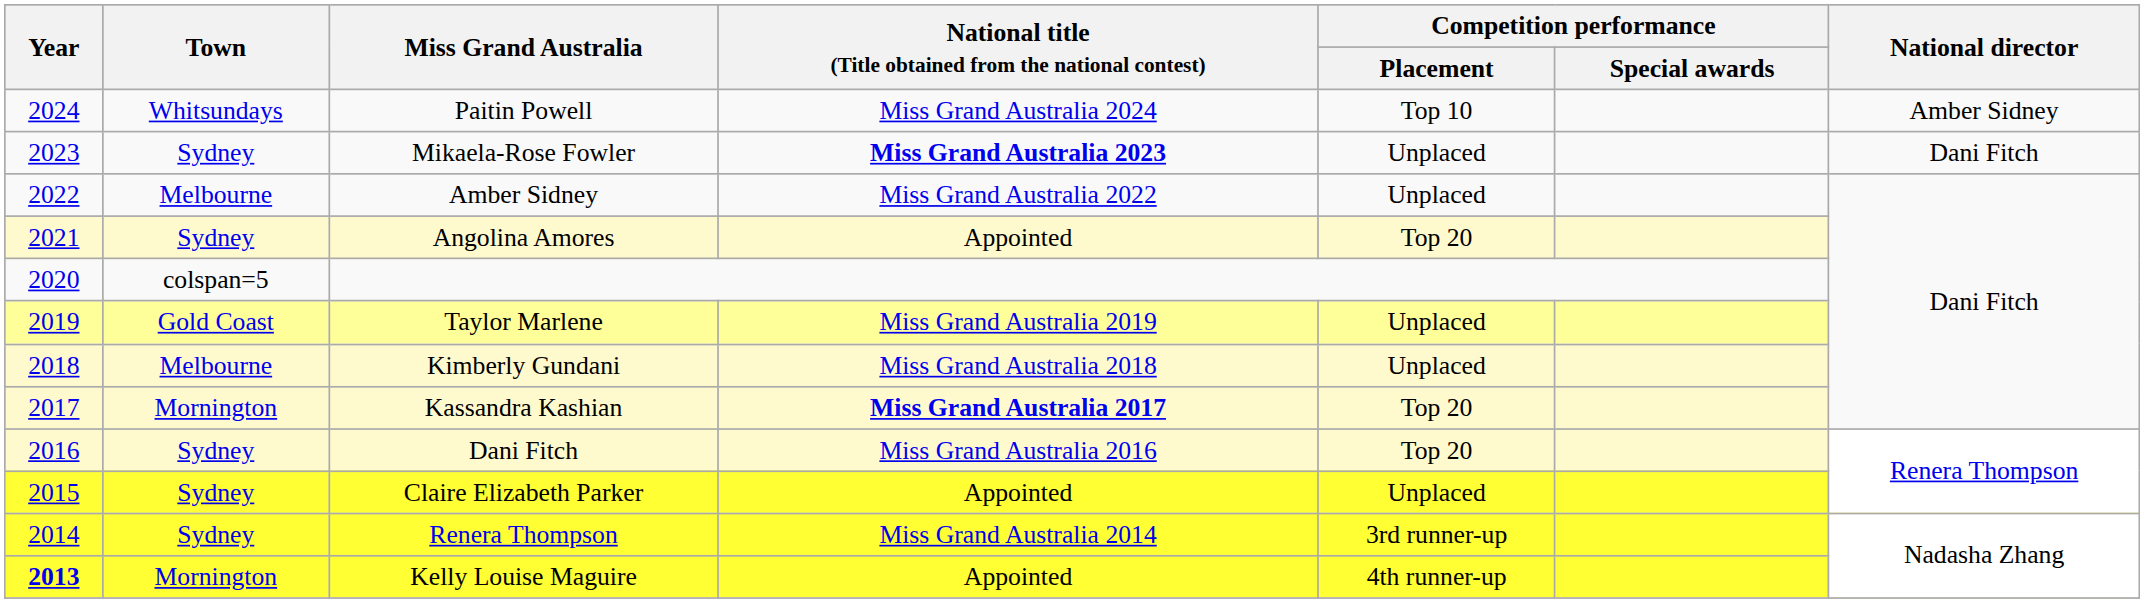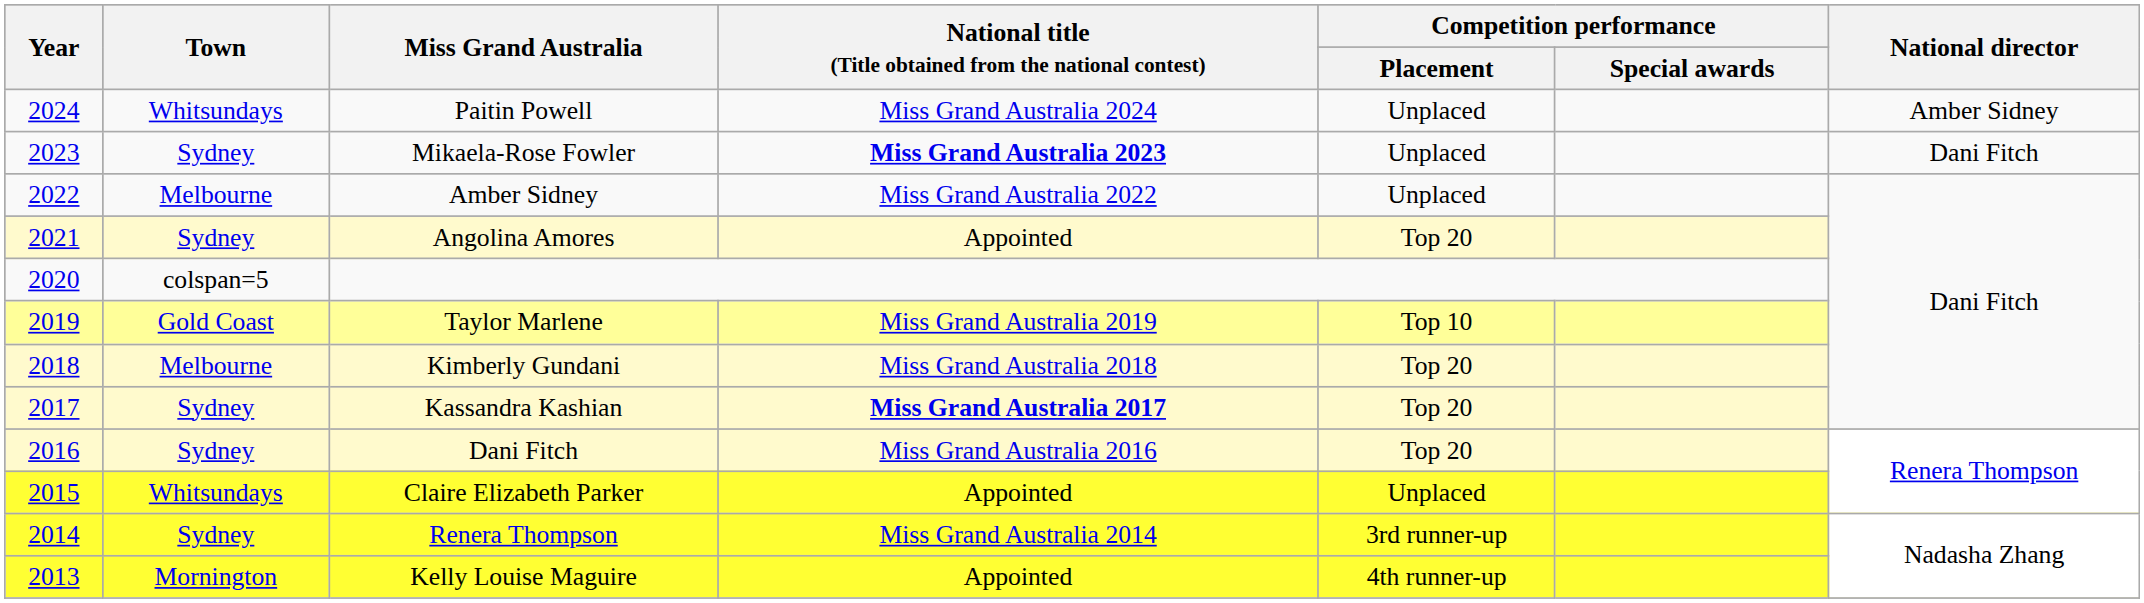(1437, 110) Top 10 -> (1437, 110) Unplaced
(1437, 322) Unplaced -> (1437, 322) Top 10
(1437, 364) Unplaced -> (1437, 364) Top 20
(216, 407) Mornington -> (216, 407) Sydney
(216, 491) Sydney -> (216, 491) Whitsundays
(54, 576) bold -> (54, 576) normal
